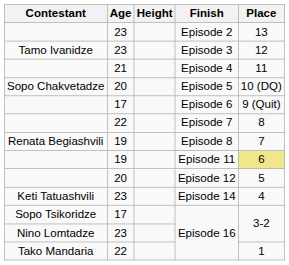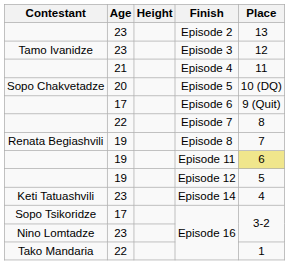(121, 178) 20 -> (121, 178) 19
